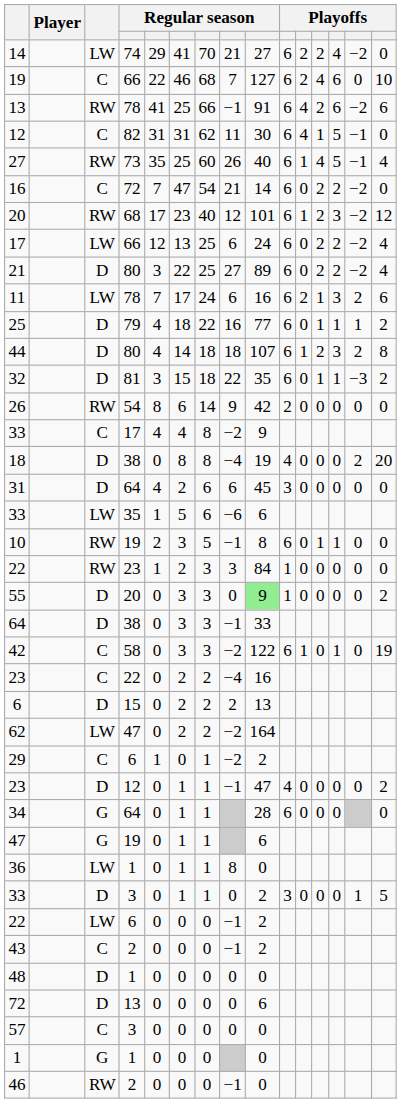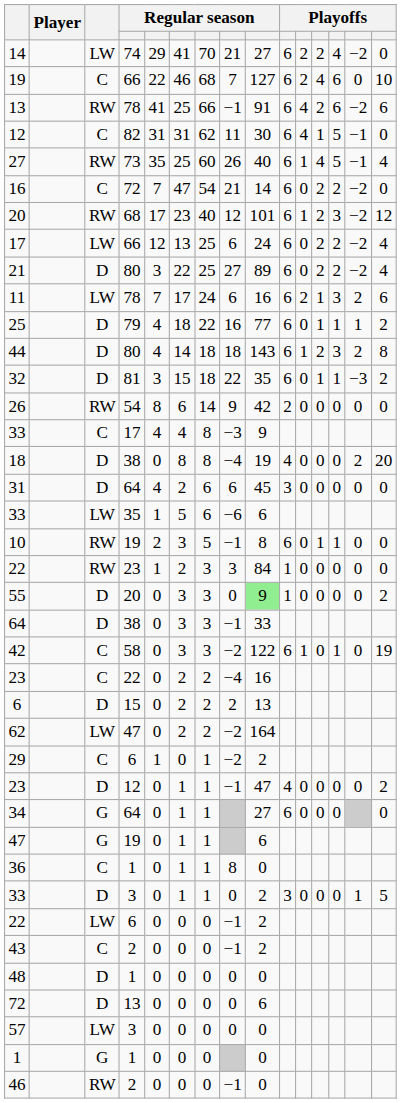(262, 351) 107 -> (262, 351) 143
(233, 433) −2 -> (233, 433) −3
(262, 813) 28 -> (262, 813) 27
(102, 867) LW -> (102, 867) C
(102, 1030) C -> (102, 1030) LW
